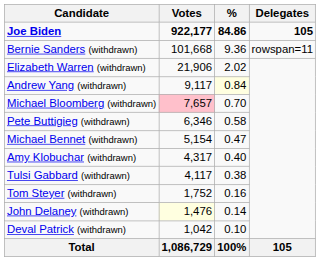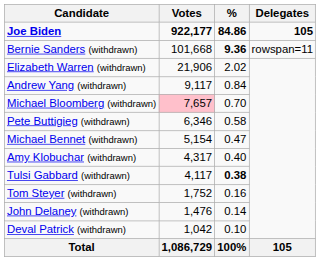(235, 49) normal -> (235, 49) bold
(235, 85) lightyellow background -> (235, 85) no background
(235, 175) normal -> (235, 175) bold
(198, 211) lightyellow background -> (198, 211) no background
